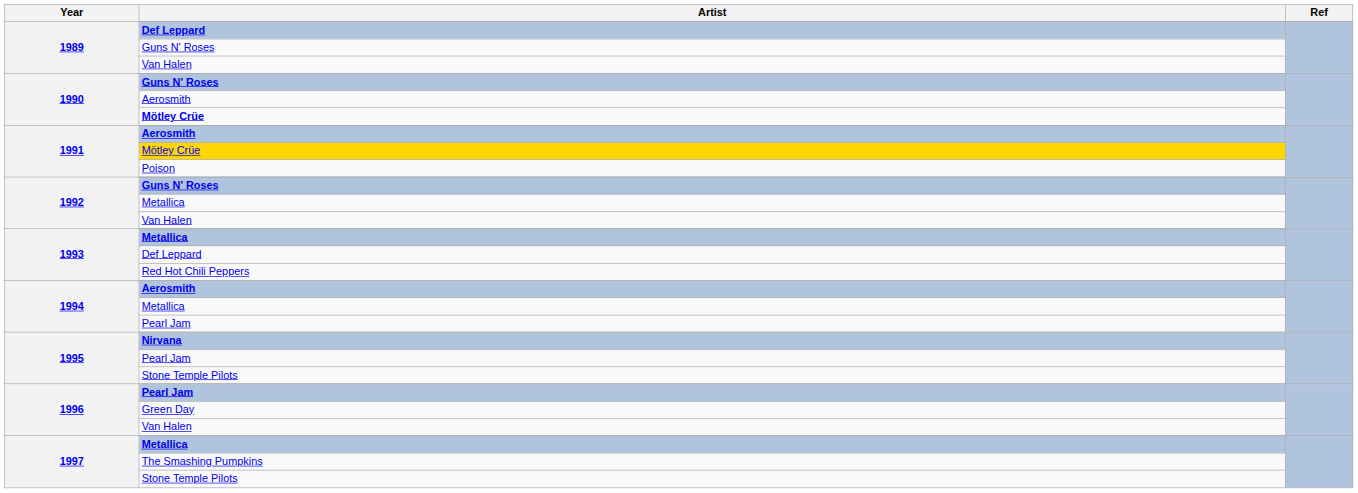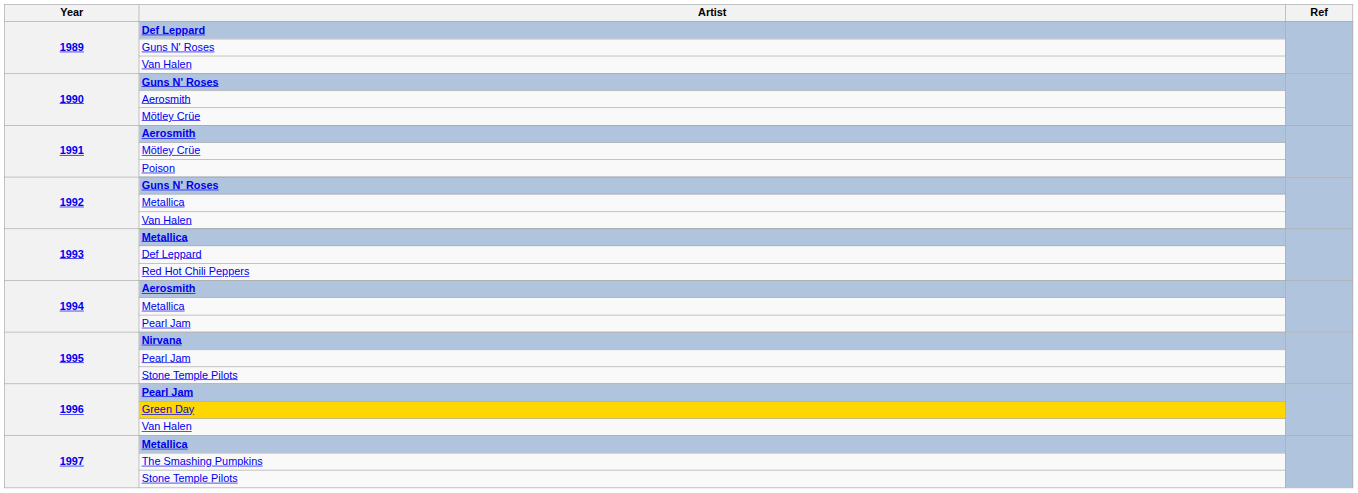(173, 116) bold -> (171, 116) normal
(171, 151) gold background -> (171, 151) no background
(168, 409) no background -> (168, 409) gold background
